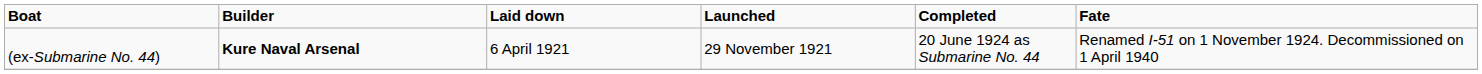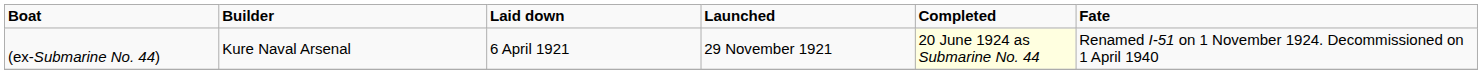(291, 48) bold -> (287, 48) normal
(979, 48) no background -> (979, 48) lightyellow background
